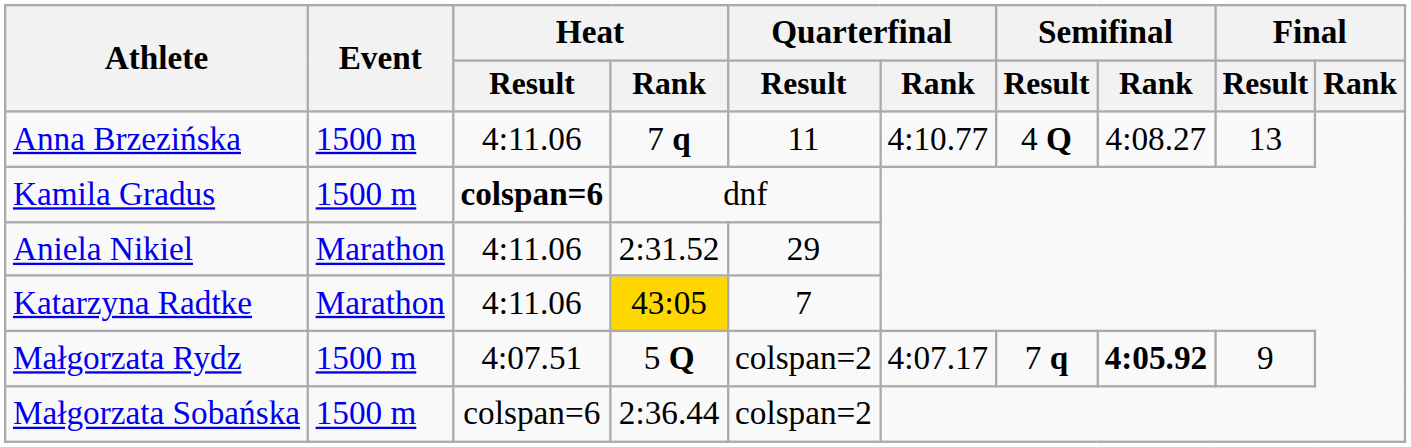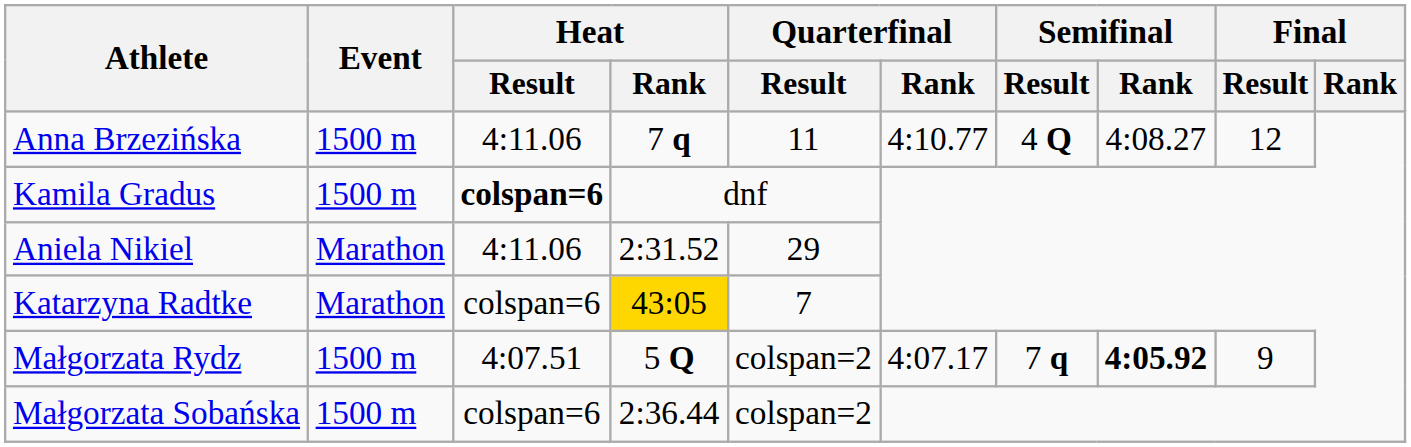(1265, 139) 13 -> (1265, 139) 12
(532, 303) 4:11.06 -> (532, 303) colspan=6
